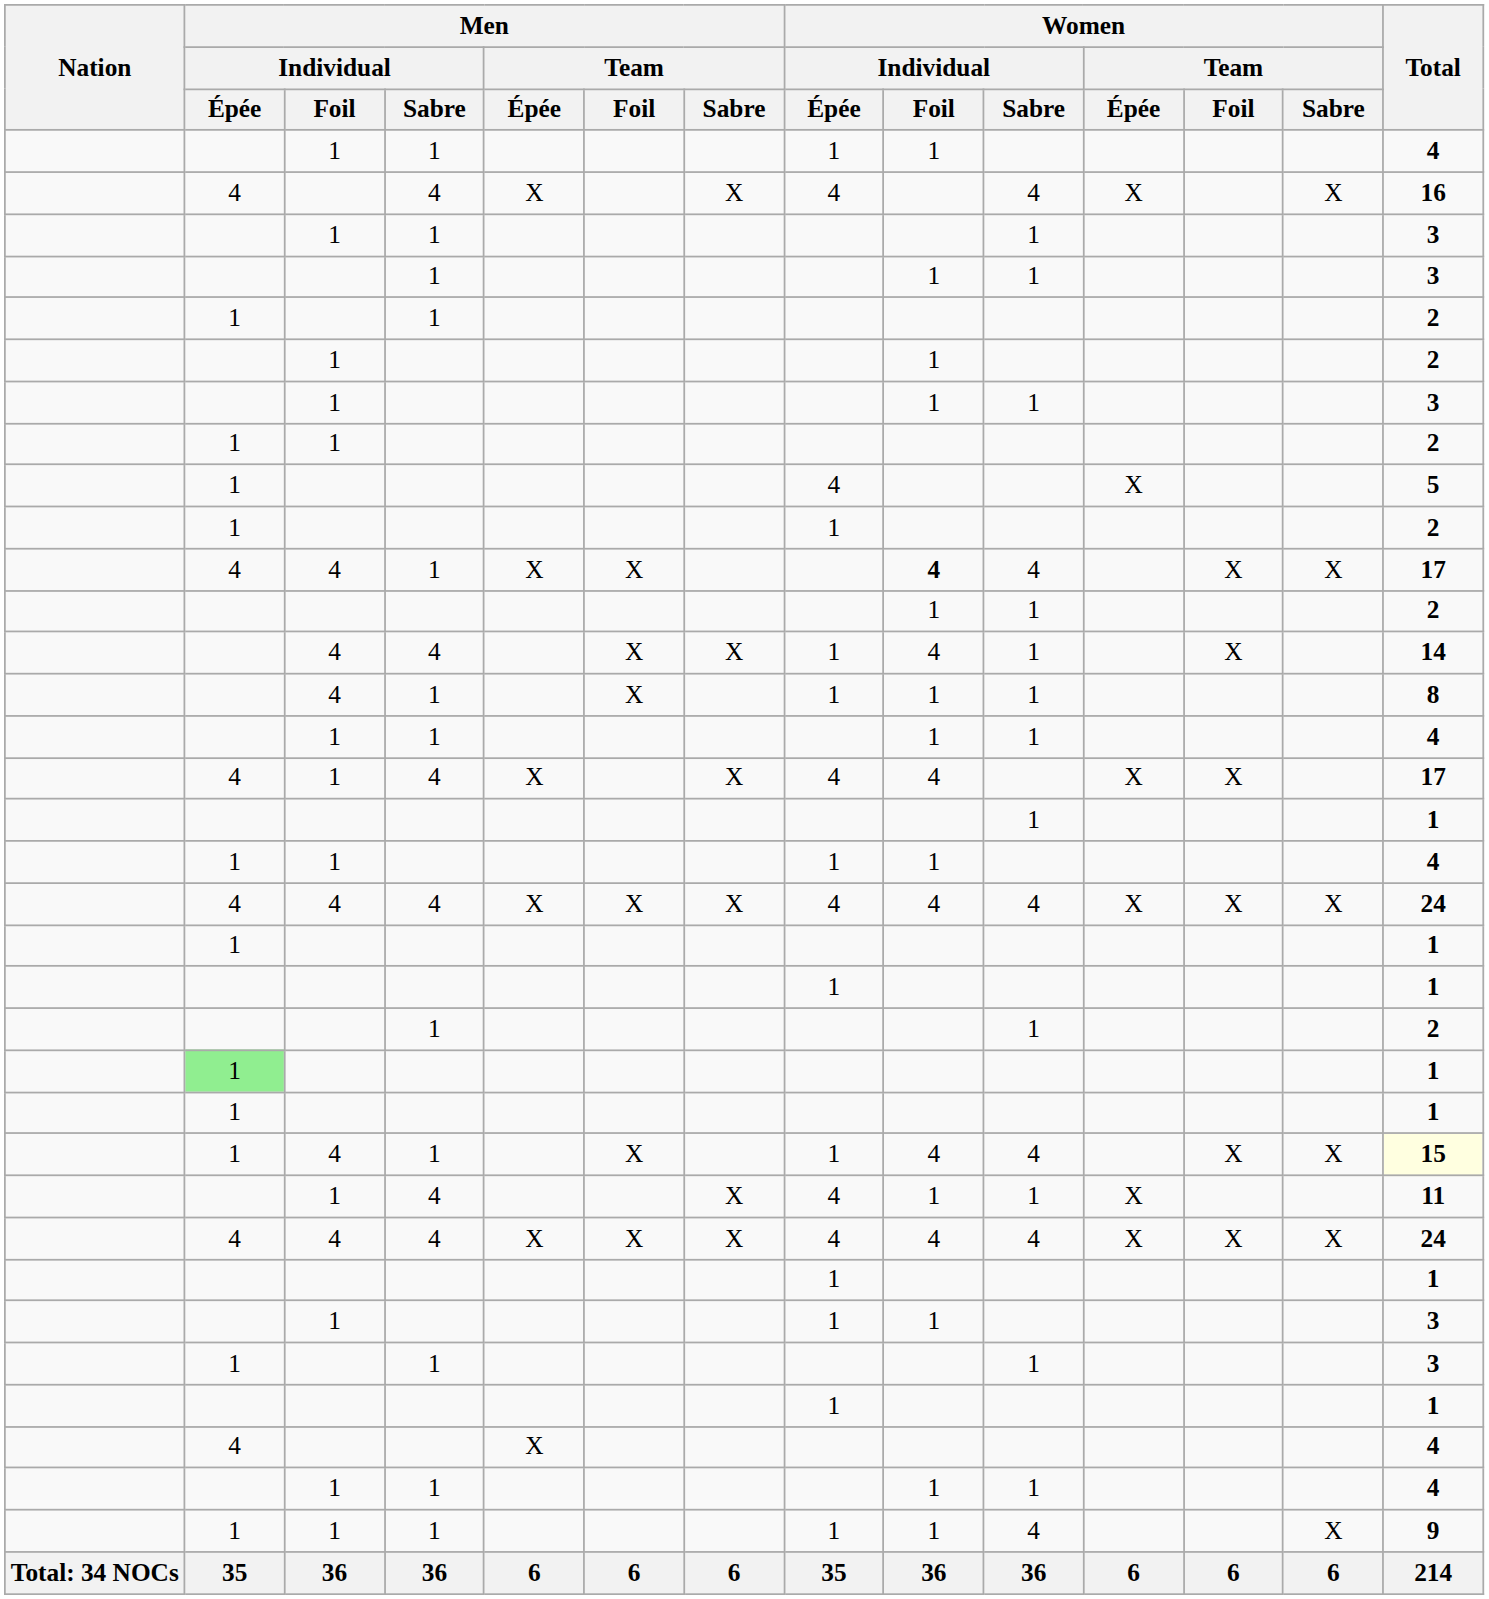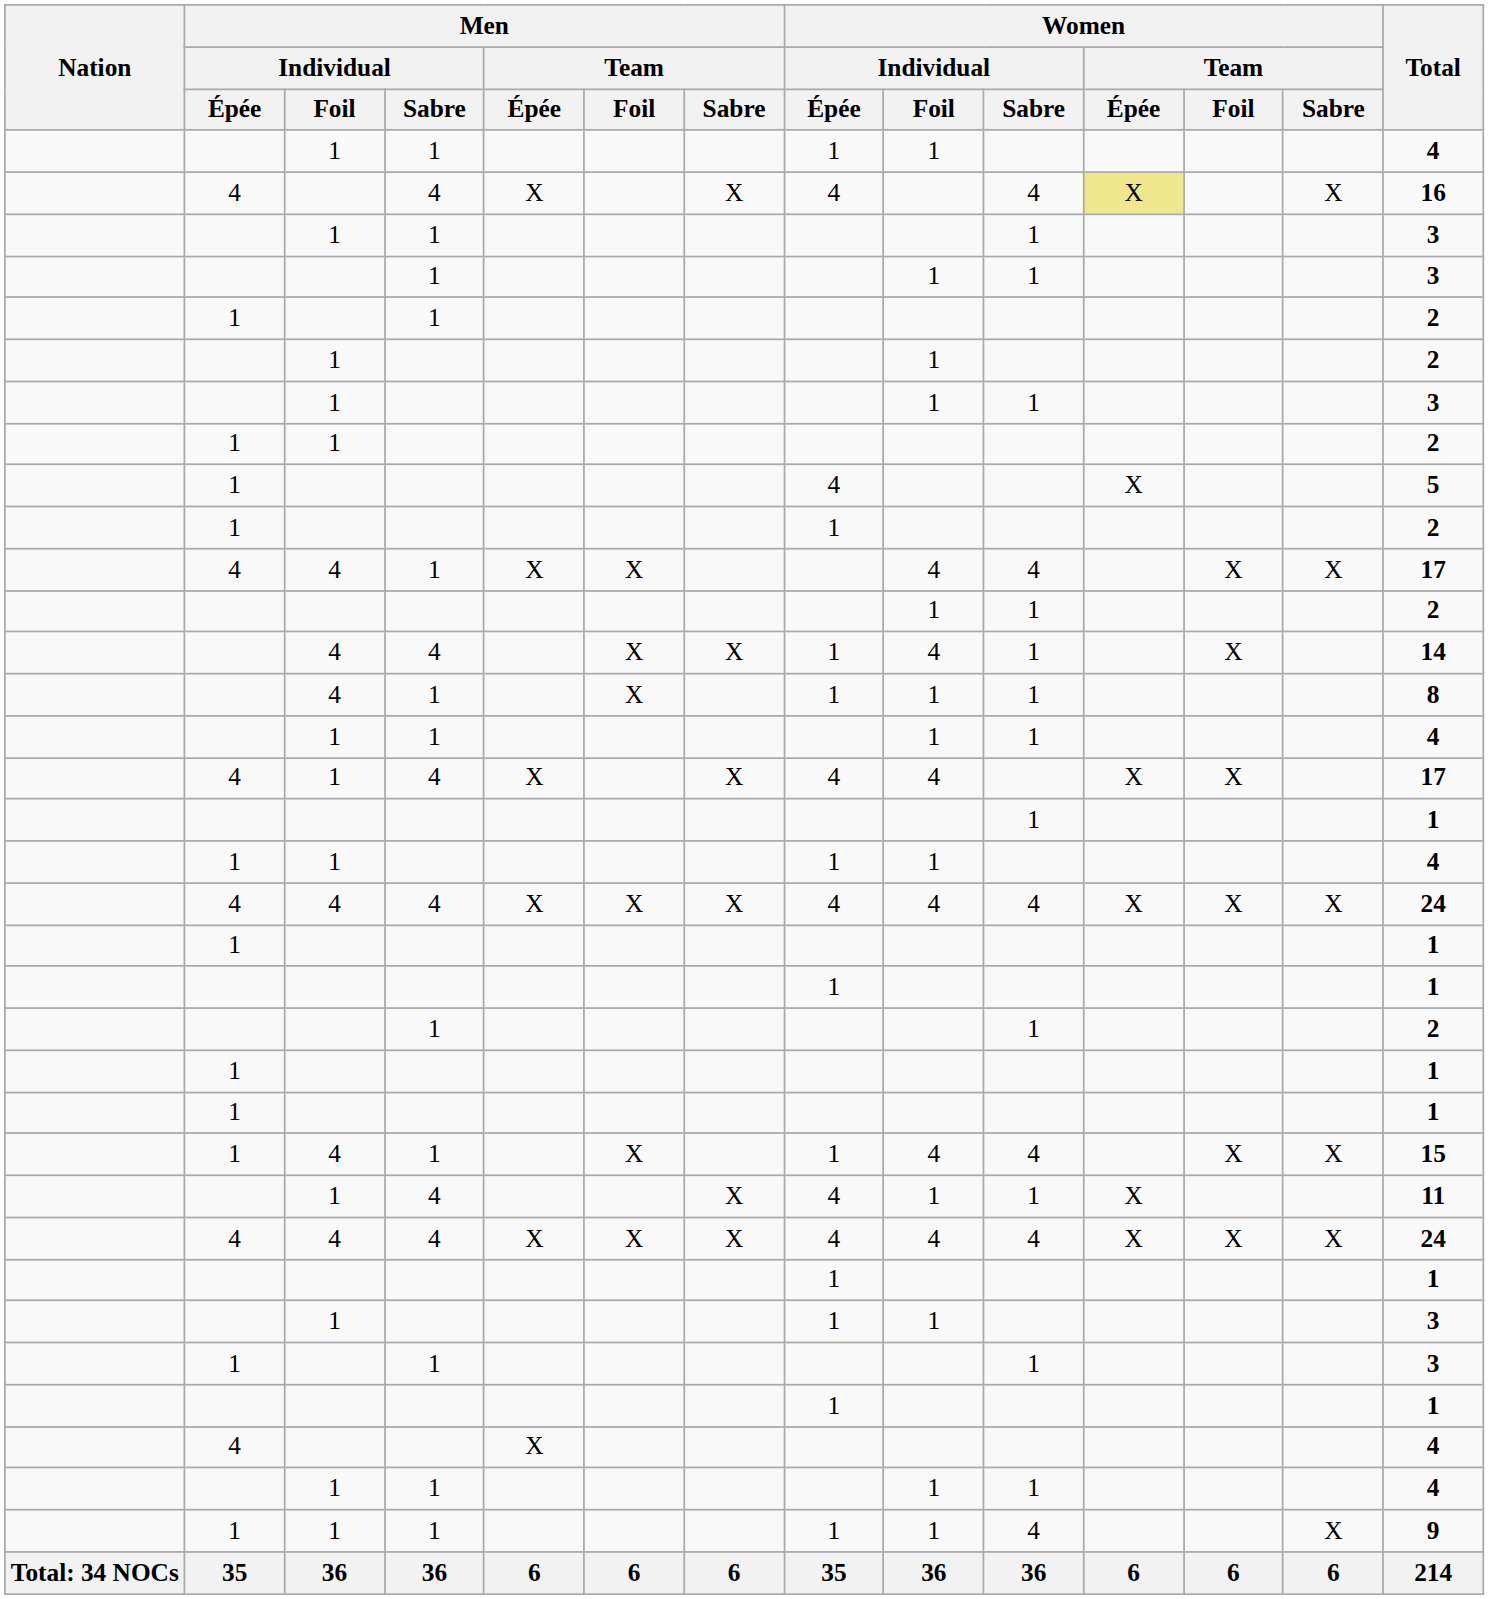(1134, 192) no background -> (1134, 192) khaki background
(934, 569) bold -> (934, 569) normal
(235, 1070) lightgreen background -> (235, 1070) no background
(1433, 1154) lightyellow background -> (1433, 1154) no background
